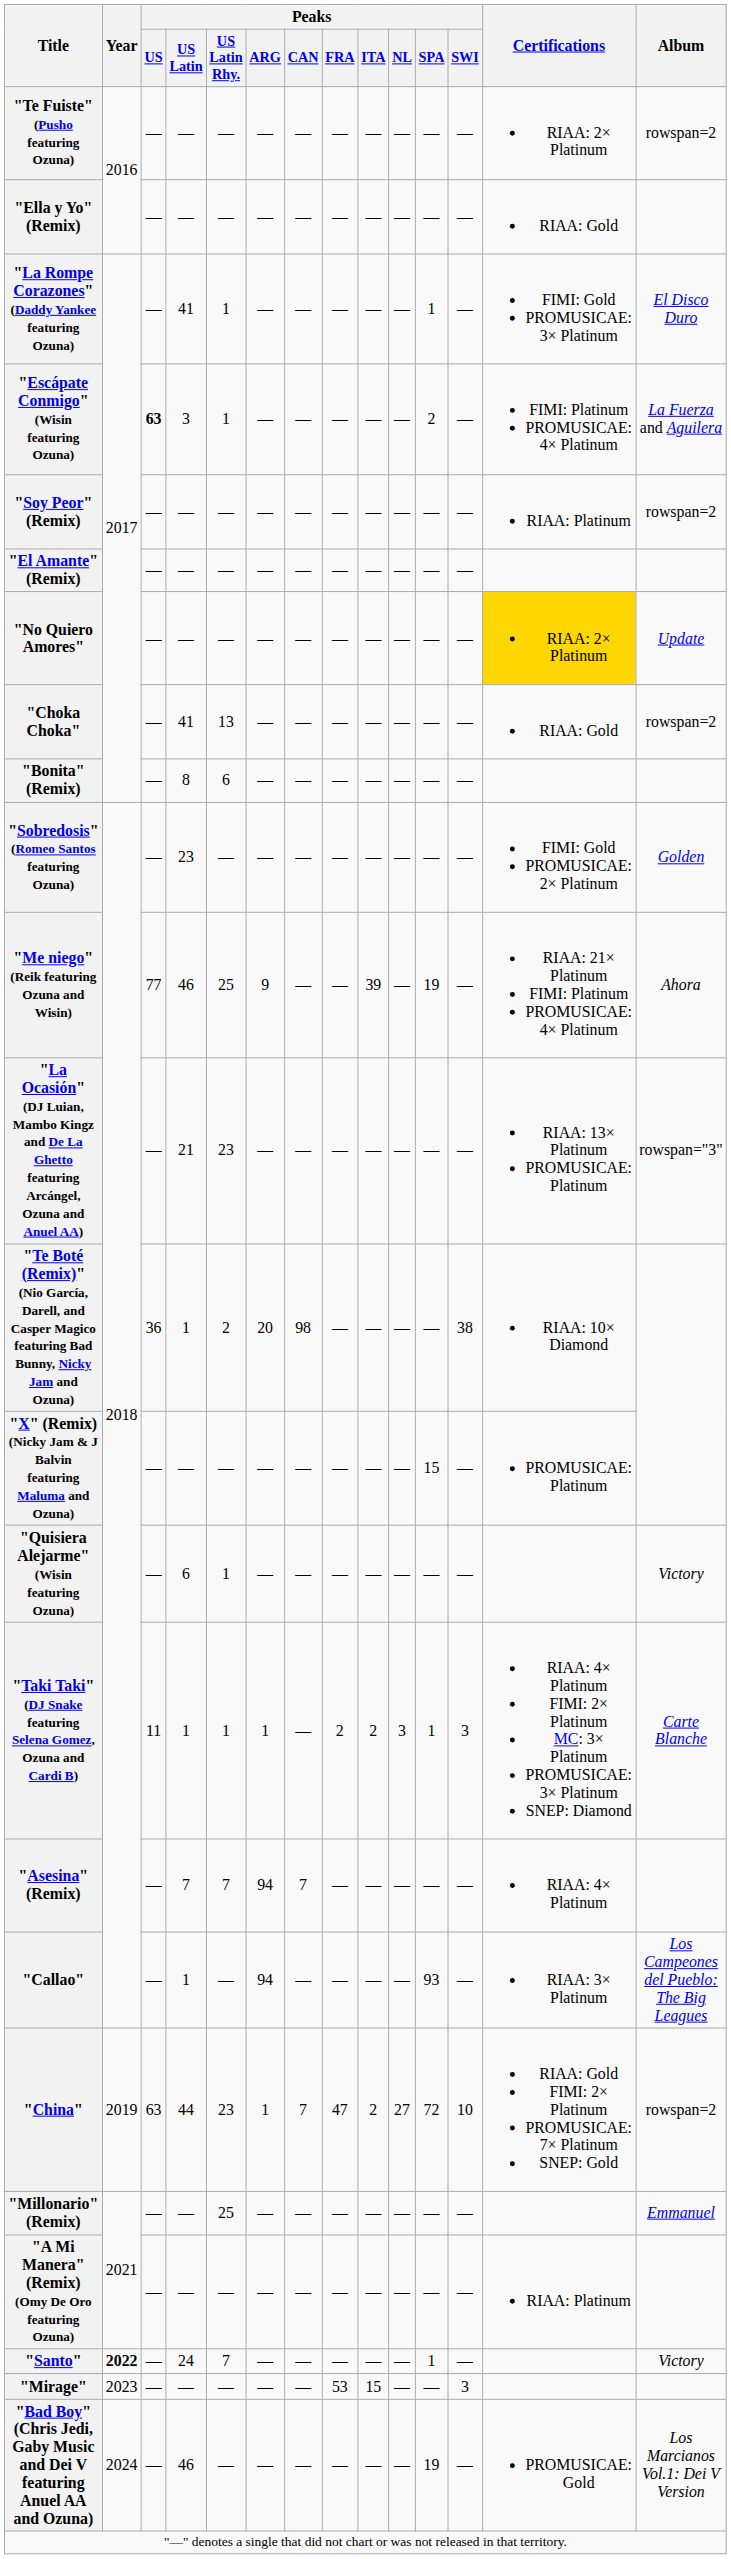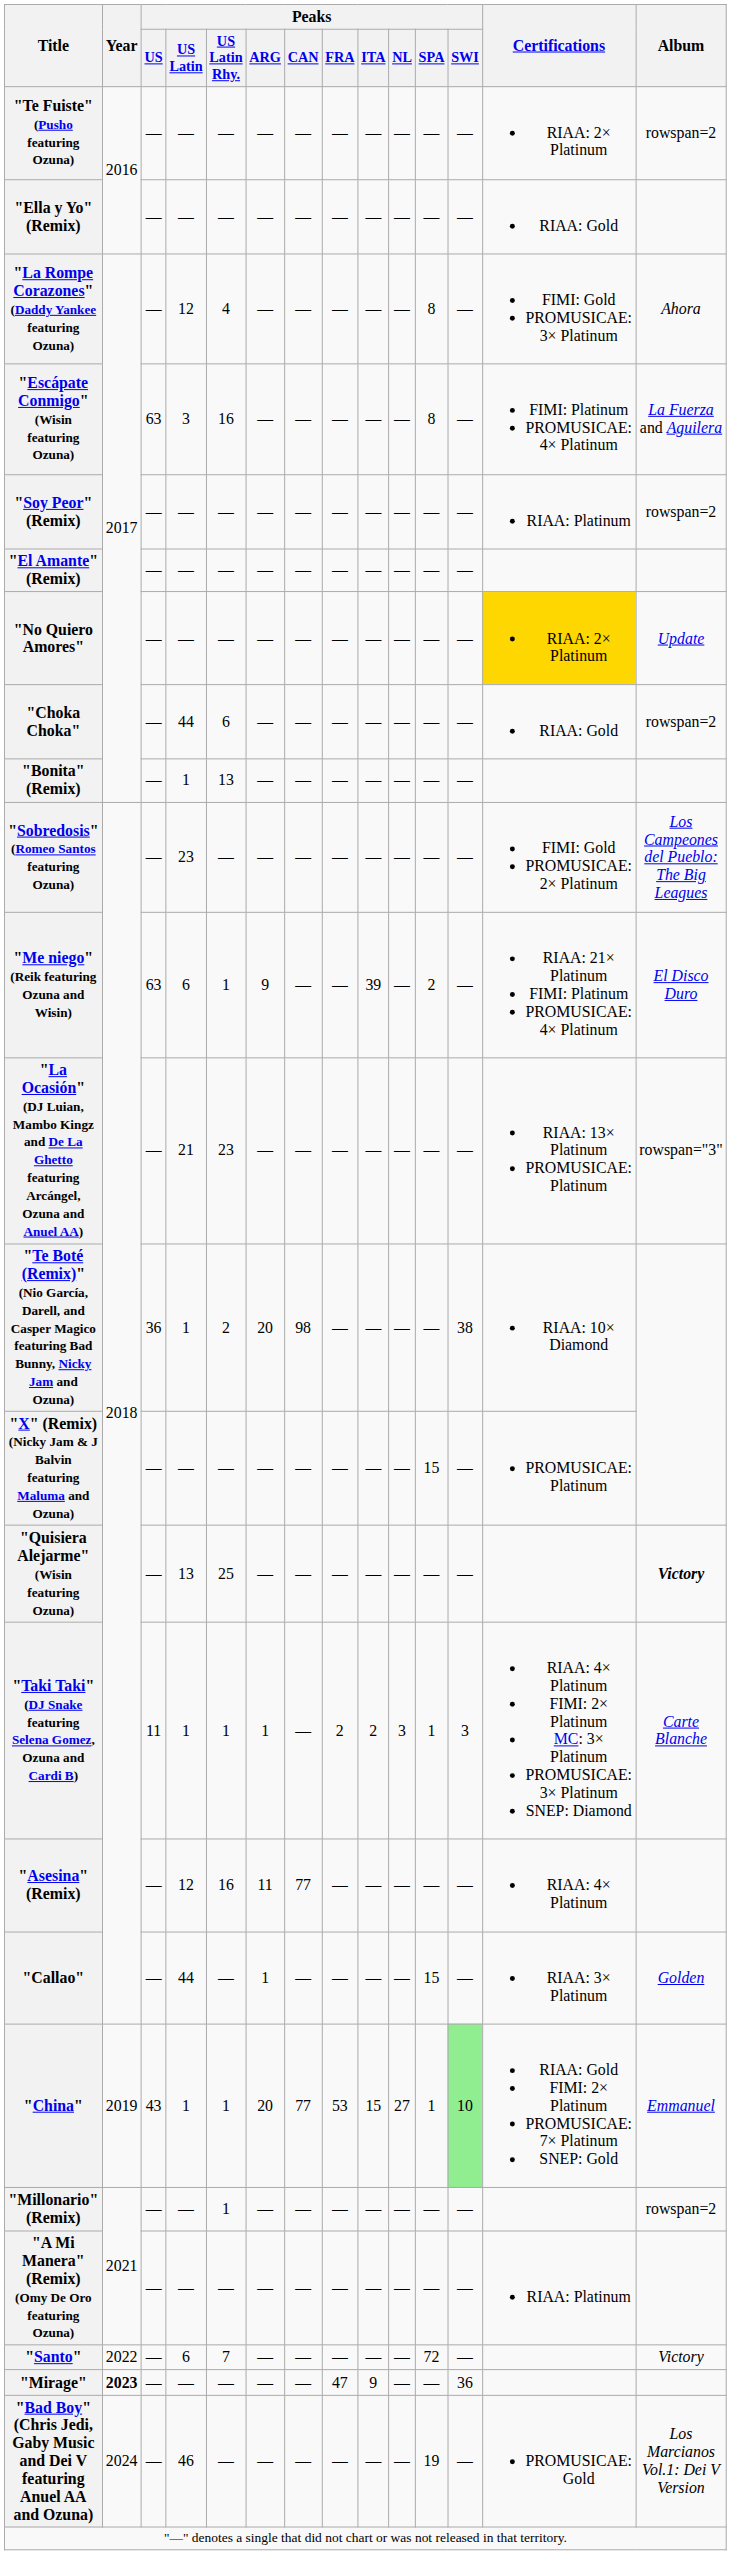(186, 308) 41 -> (186, 308) 12
(226, 308) 1 -> (226, 308) 4
(432, 308) 1 -> (432, 308) 8
(681, 308) El Disco Duro -> (681, 308) Ahora
(154, 419) bold -> (154, 419) normal
(226, 419) 1 -> (226, 419) 16
(432, 419) 2 -> (432, 419) 8
(186, 721) 41 -> (186, 721) 44
(226, 721) 13 -> (226, 721) 6
(186, 780) 8 -> (186, 780) 1
(226, 780) 6 -> (226, 780) 13
(681, 857) Golden -> (681, 857) Los Campeones del Pueblo: The Big Leagues
(154, 985) 77 -> (154, 985) 63
(186, 985) 46 -> (186, 985) 6
(226, 985) 25 -> (226, 985) 1
(432, 985) 19 -> (432, 985) 2
(681, 985) Ahora -> (681, 985) El Disco Duro
(186, 1573) 6 -> (186, 1573) 13
(226, 1573) 1 -> (226, 1573) 25
(681, 1573) normal -> (681, 1573) bold
(186, 1885) 7 -> (186, 1885) 12
(226, 1885) 7 -> (226, 1885) 16
(265, 1885) 94 -> (265, 1885) 11
(303, 1885) 7 -> (303, 1885) 77
(186, 1979) 1 -> (186, 1977) 44
(265, 1979) 94 -> (265, 1977) 1
(432, 1979) 93 -> (432, 1977) 15
(681, 1979) Los Campeones del Pueblo: The Big Leagues -> (681, 1977) Golden
(154, 2109) 63 -> (154, 2105) 43
(186, 2109) 44 -> (186, 2105) 1
(226, 2109) 23 -> (226, 2105) 1
(265, 2109) 1 -> (265, 2105) 20
(303, 2109) 7 -> (303, 2105) 77
(340, 2109) 47 -> (340, 2105) 53
(373, 2109) 2 -> (373, 2105) 15
(432, 2109) 72 -> (432, 2105) 1
(465, 2109) no background -> (465, 2105) lightgreen background
(681, 2109) rowspan=2 -> (681, 2105) Emmanuel
(226, 2213) 25 -> (226, 2209) 1
(681, 2213) Emmanuel -> (681, 2209) rowspan=2
(122, 2361) bold -> (122, 2357) normal
(186, 2361) 24 -> (186, 2357) 6
(432, 2361) 1 -> (432, 2357) 72
(122, 2386) normal -> (122, 2382) bold
(340, 2386) 53 -> (340, 2382) 47
(373, 2386) 15 -> (373, 2382) 9
(465, 2386) 3 -> (465, 2382) 36
